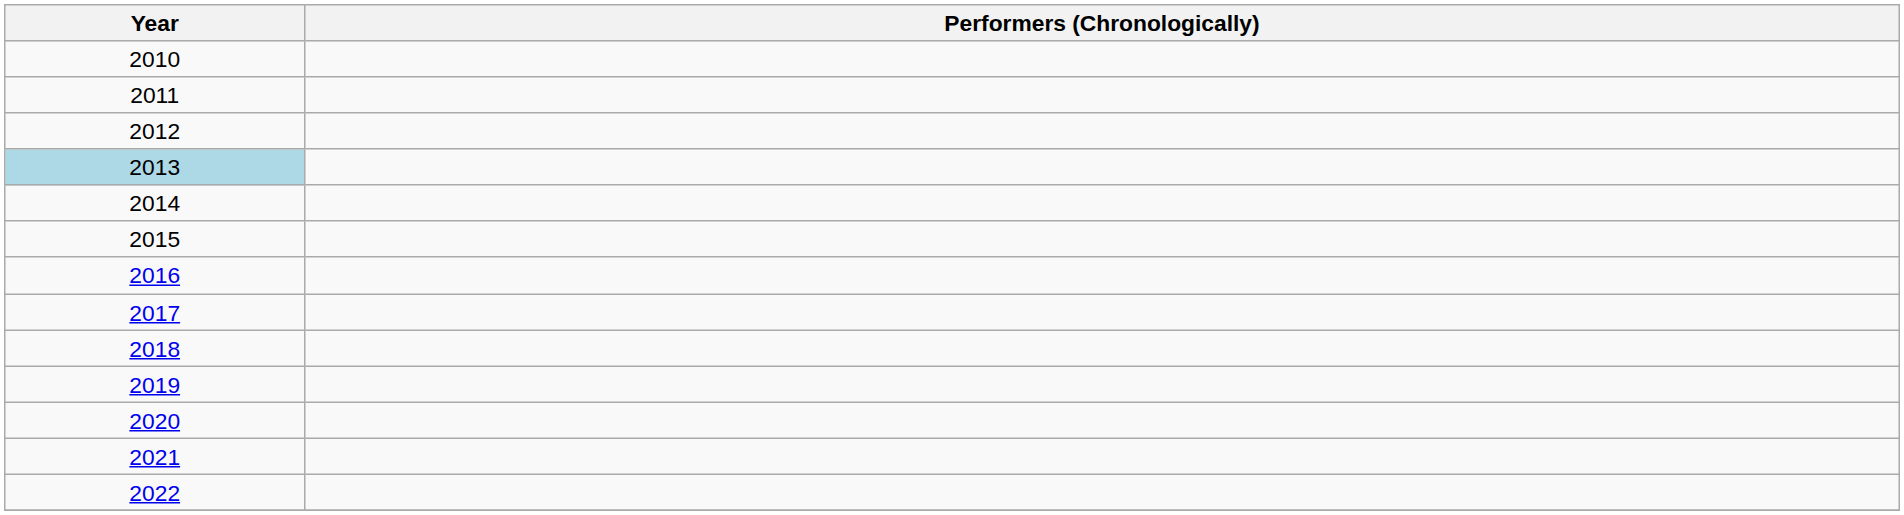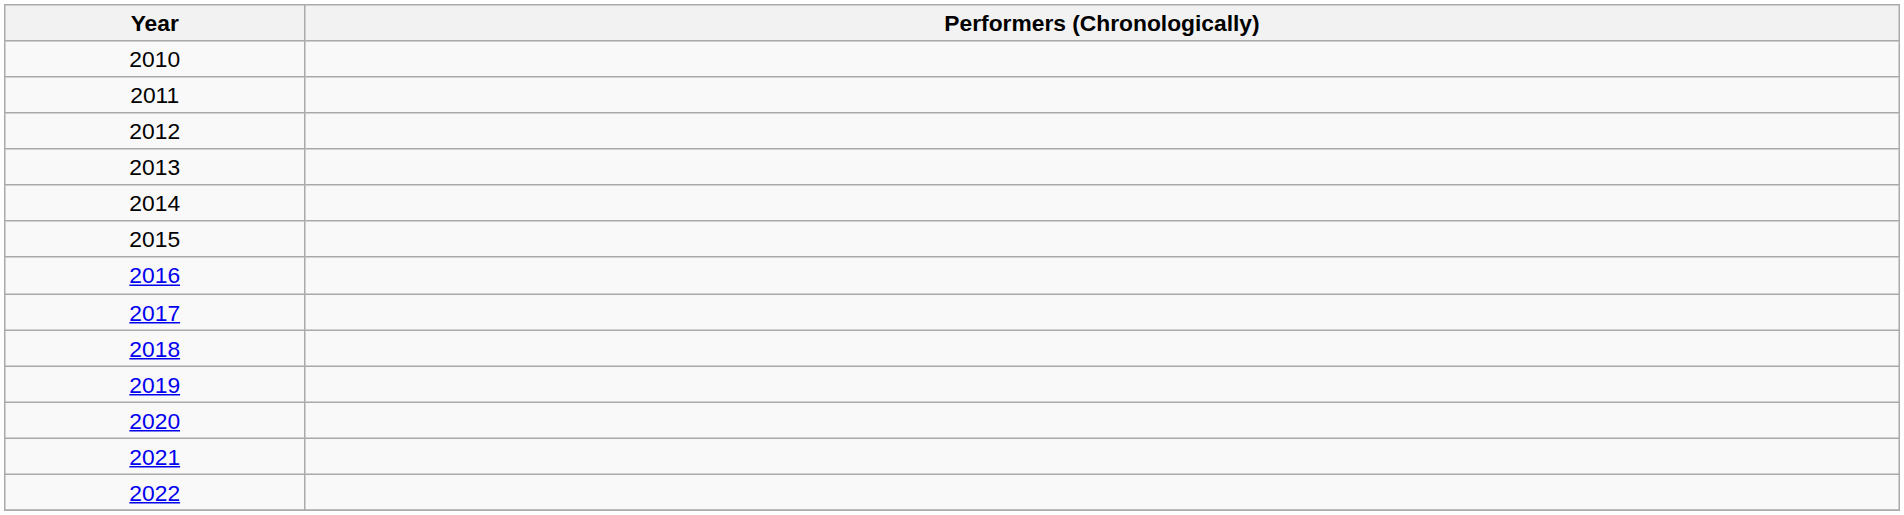(155, 167) lightblue background -> (155, 167) no background
